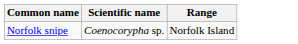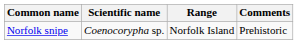+ column: (265, 13)
